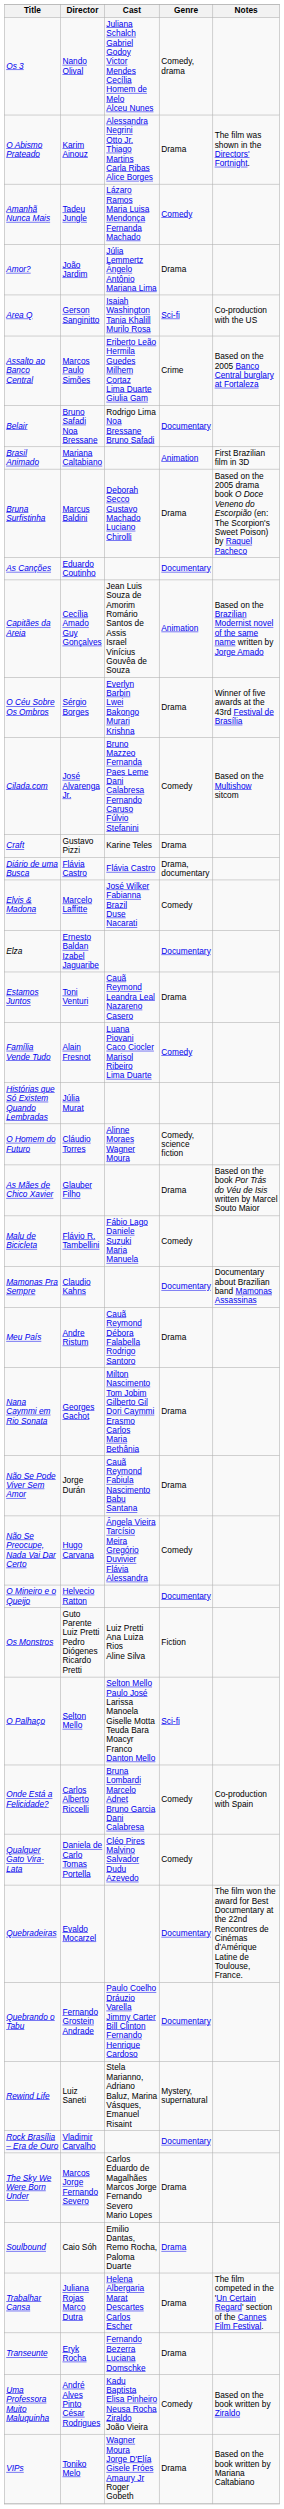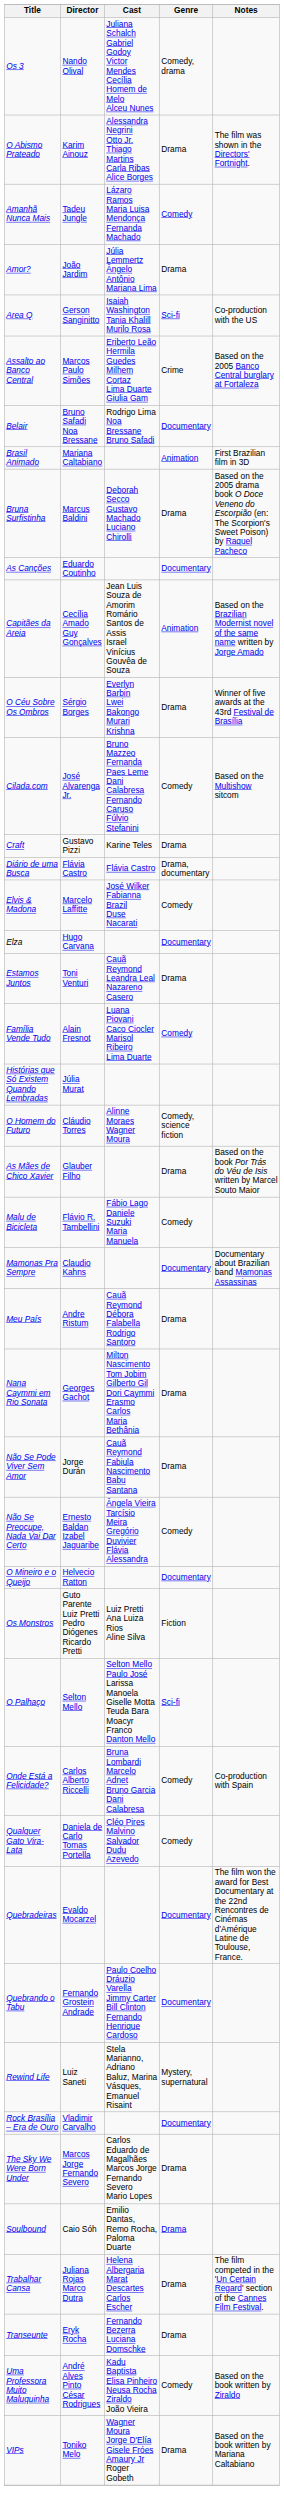(81, 951) Ernesto Baldan Izabel Jaguaribe -> (78, 942) Hugo Carvana
(78, 1550) Hugo Carvana -> (81, 1531) Ernesto Baldan Izabel Jaguaribe
